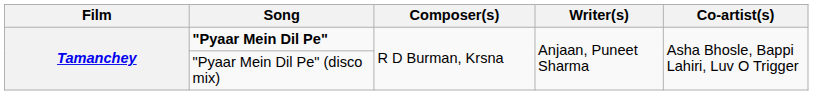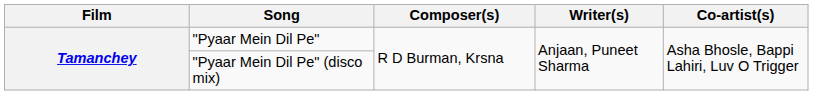(260, 39) bold -> (256, 39) normal
